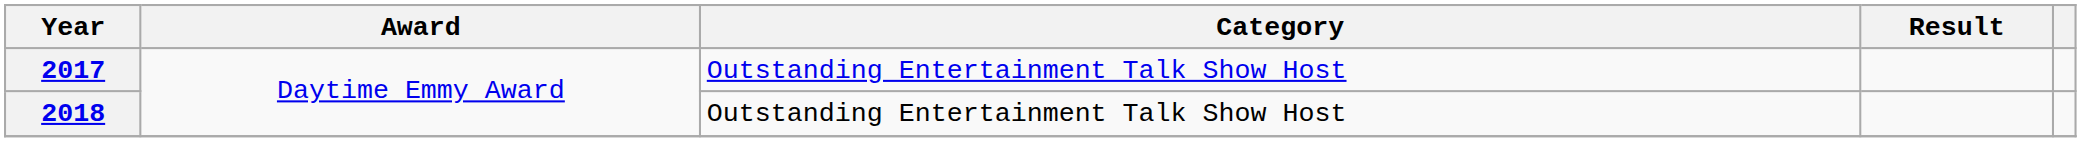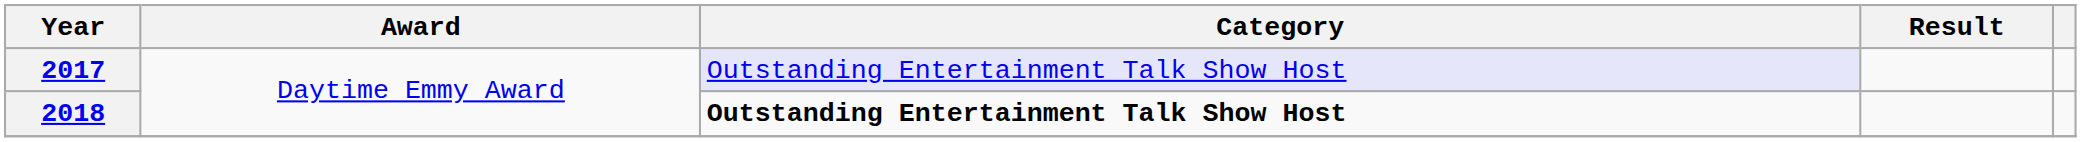(1027, 70) no background -> (1027, 70) lavender background
(1027, 114) normal -> (1027, 114) bold
